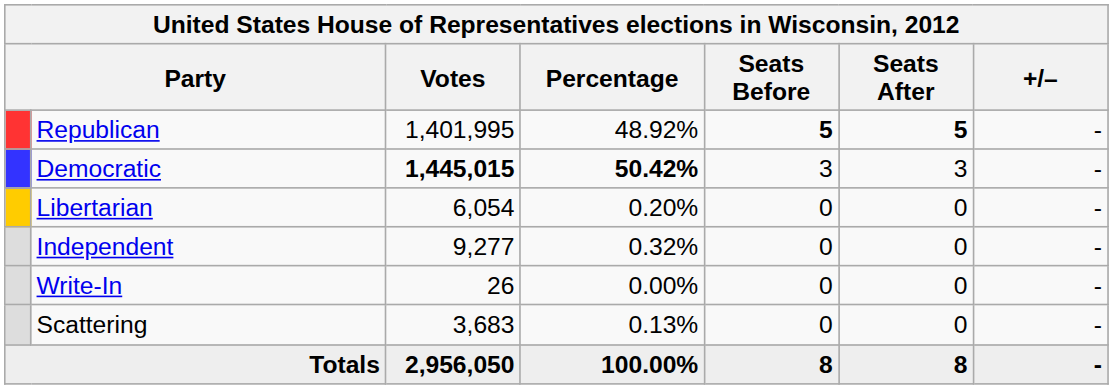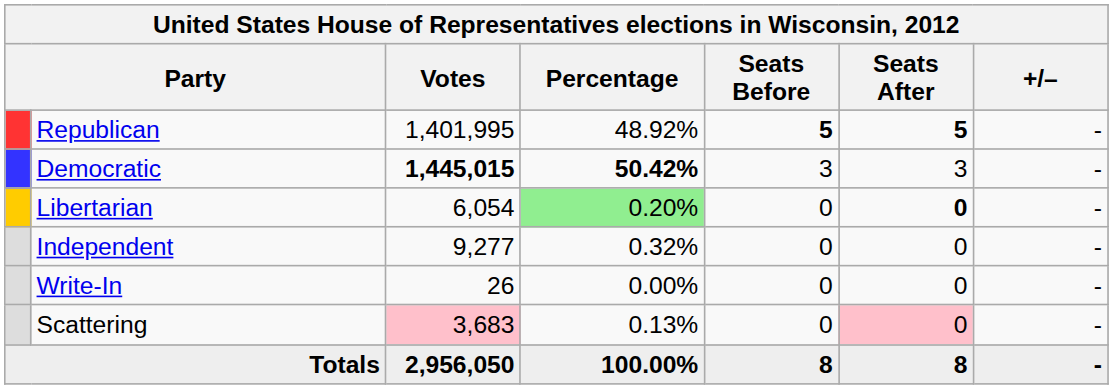(663, 208) no background -> (663, 208) lightgreen background
(961, 208) normal -> (961, 208) bold
(484, 325) no background -> (484, 325) pink background
(961, 325) no background -> (961, 325) pink background
